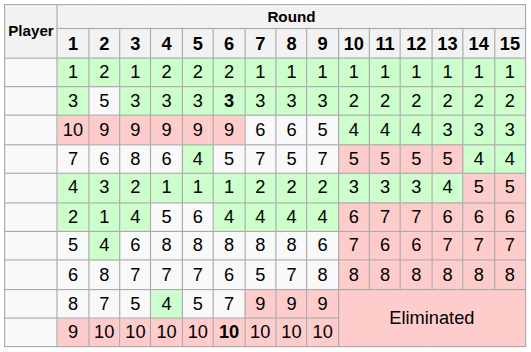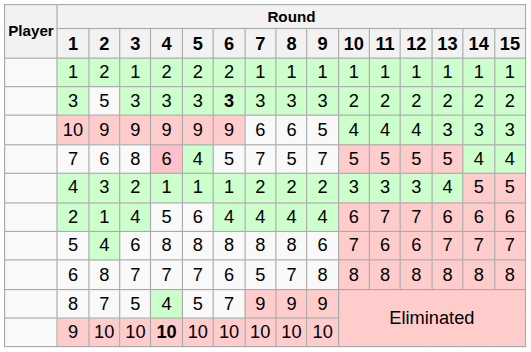(167, 158) no background -> (167, 158) pink background
(167, 332) normal -> (167, 332) bold
(229, 332) bold -> (229, 332) normal
